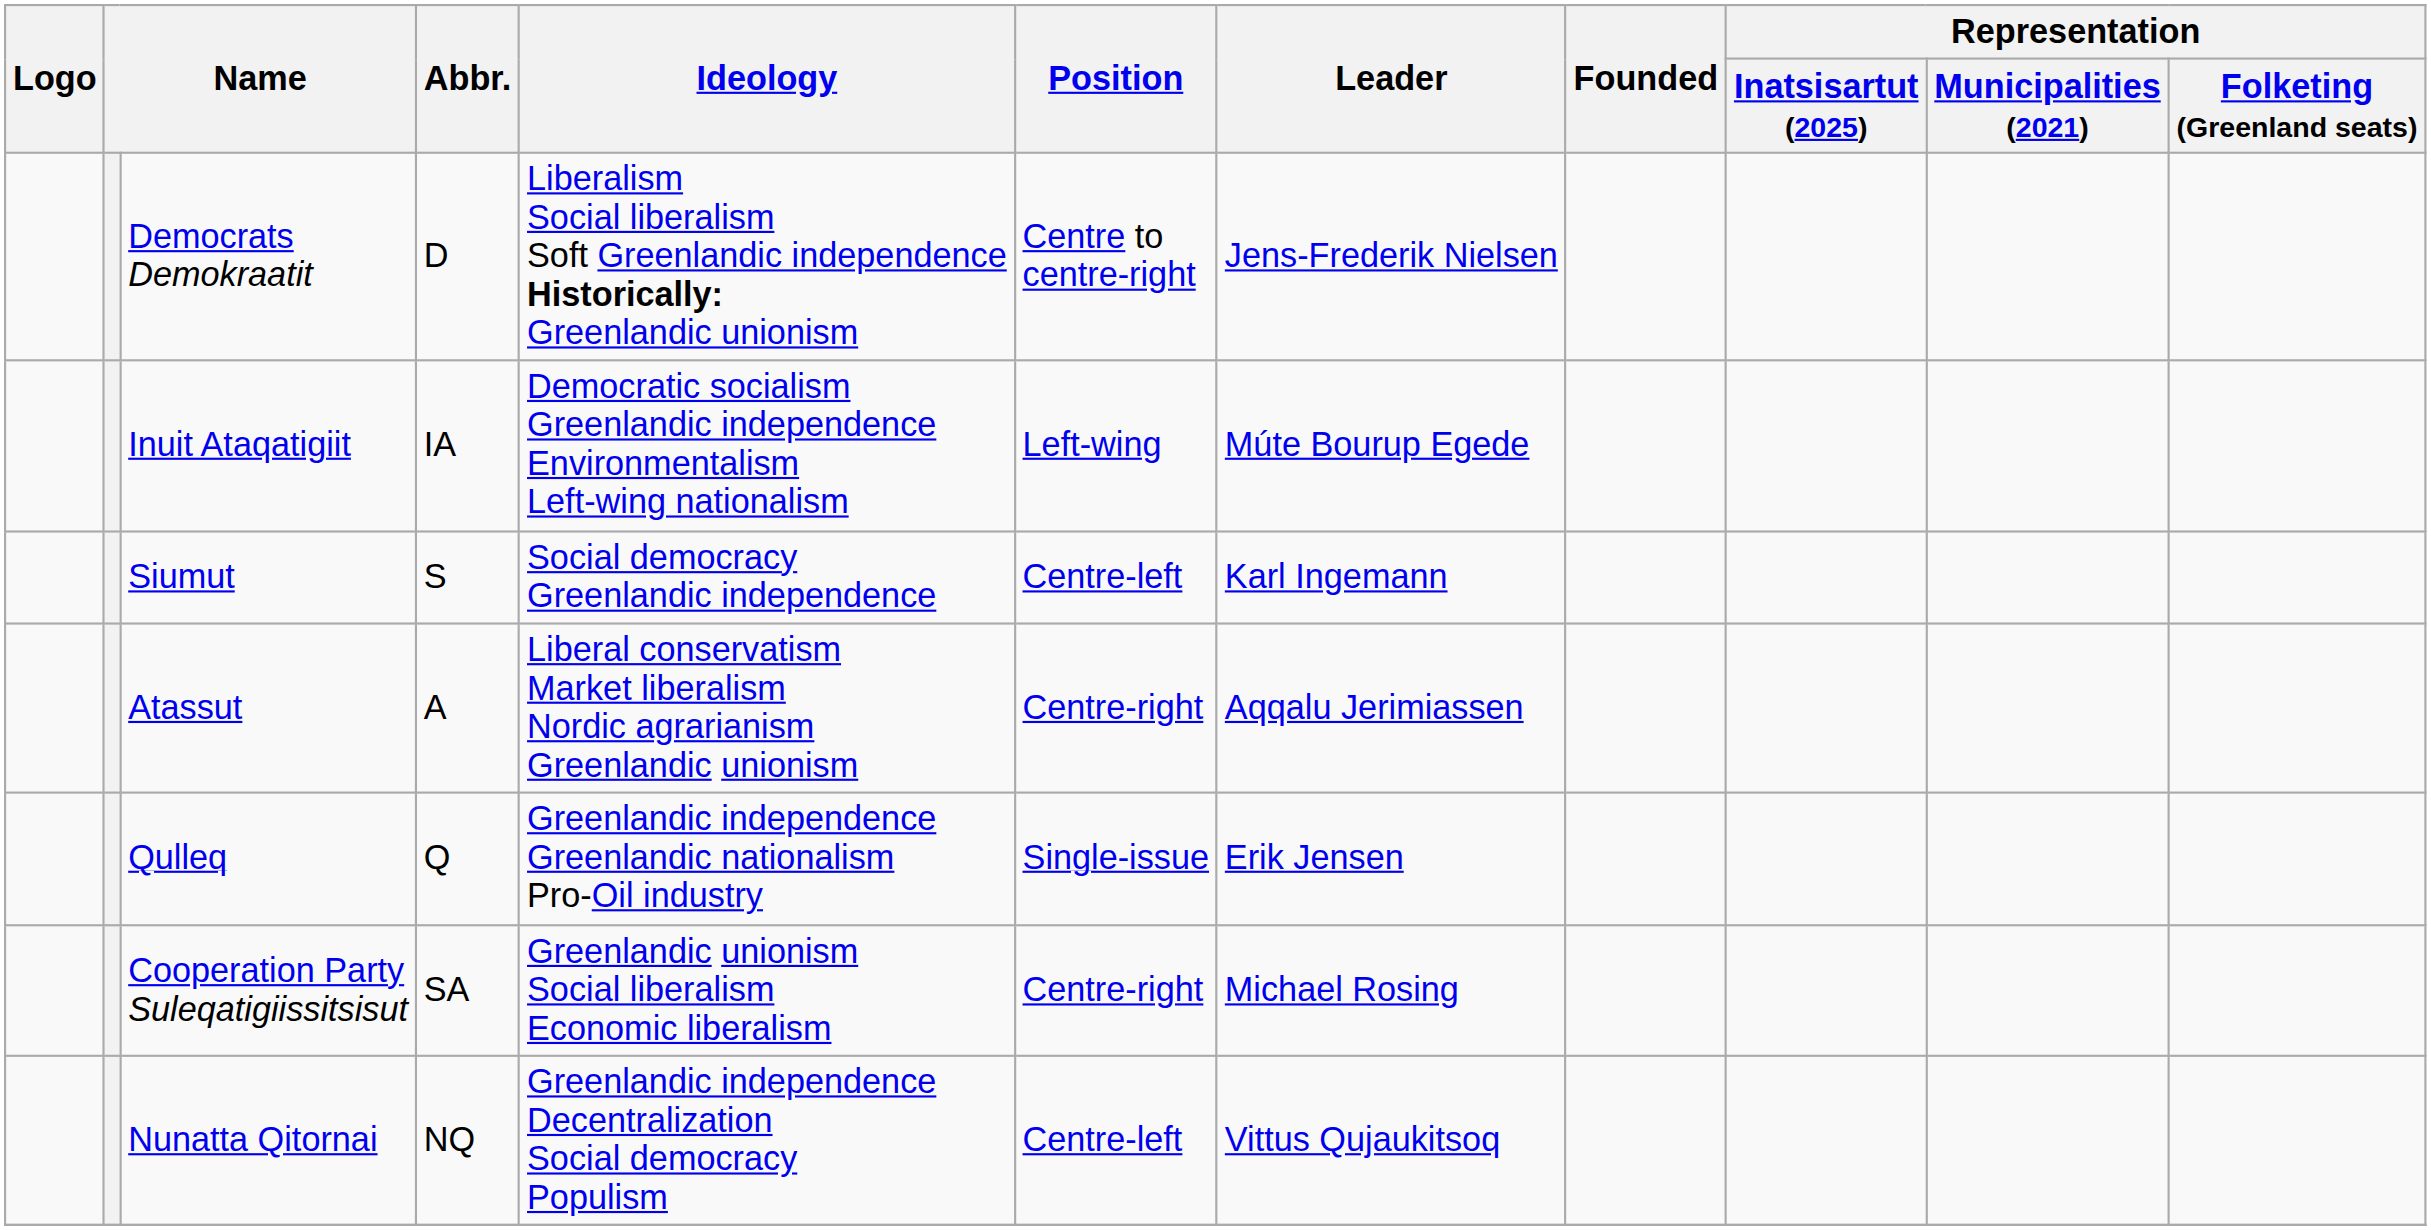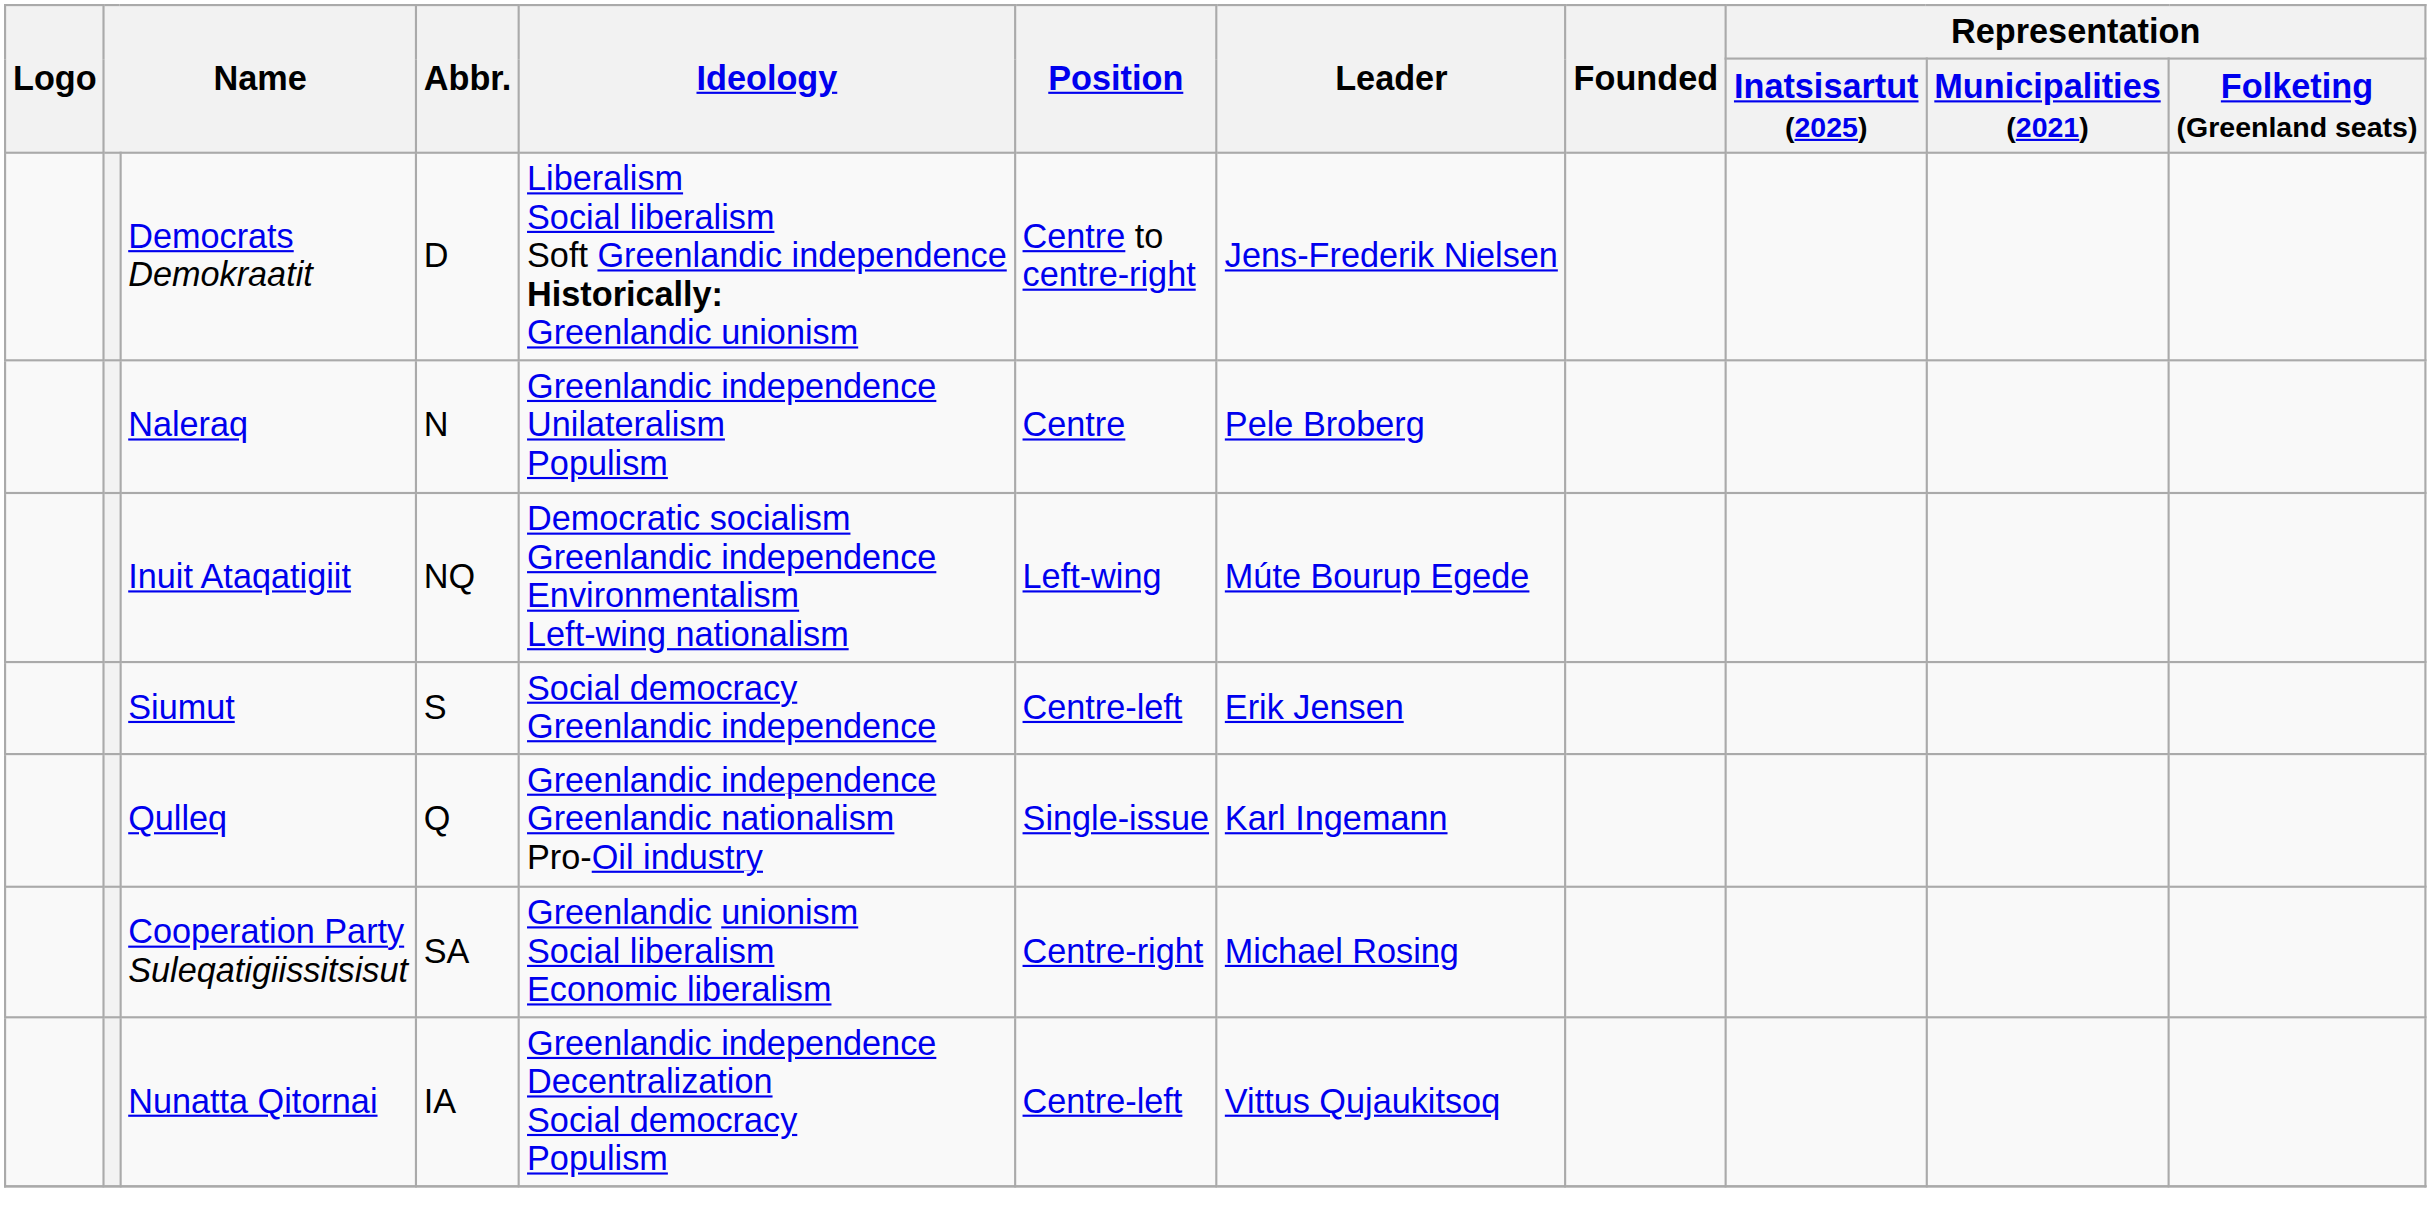+ row: (188, 425)
(440, 444) IA -> (449, 576) NQ
(1336, 576) Karl Ingemann -> (1314, 707) Erik Jensen
- row: (185, 707)
(1314, 858) Erik Jensen -> (1336, 819) Karl Ingemann
(449, 1140) NQ -> (440, 1101) IA
